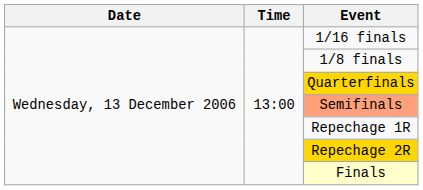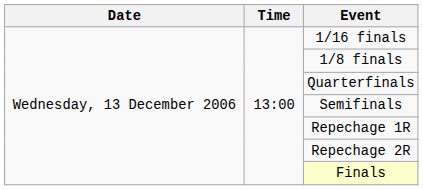(361, 83) gold background -> (361, 83) no background
(361, 106) lightsalmon background -> (361, 106) no background
(361, 151) gold background -> (361, 151) no background
